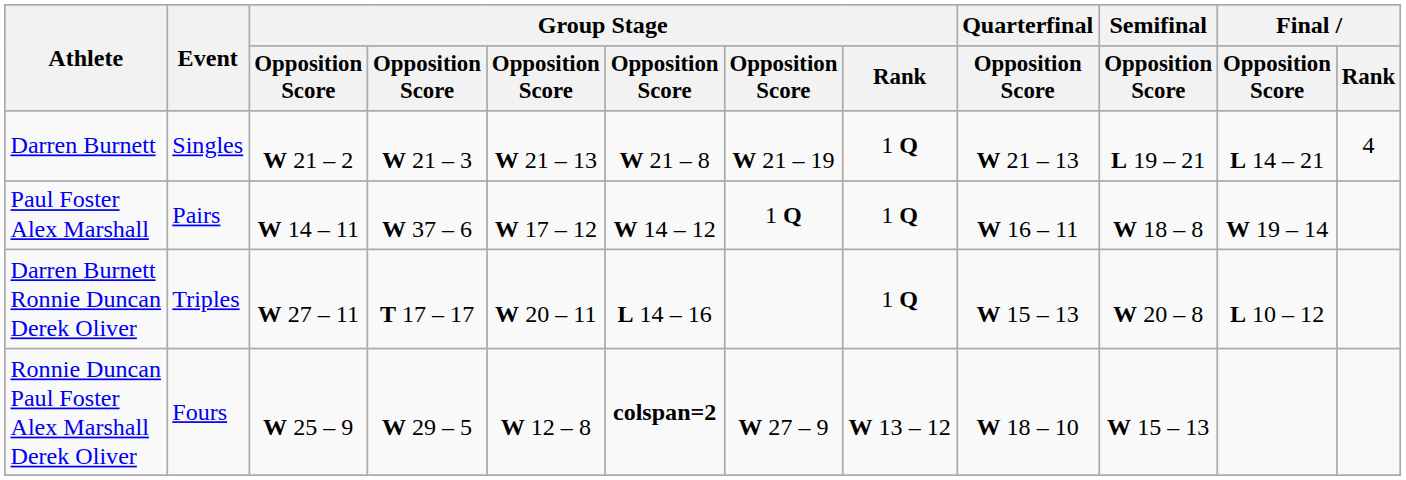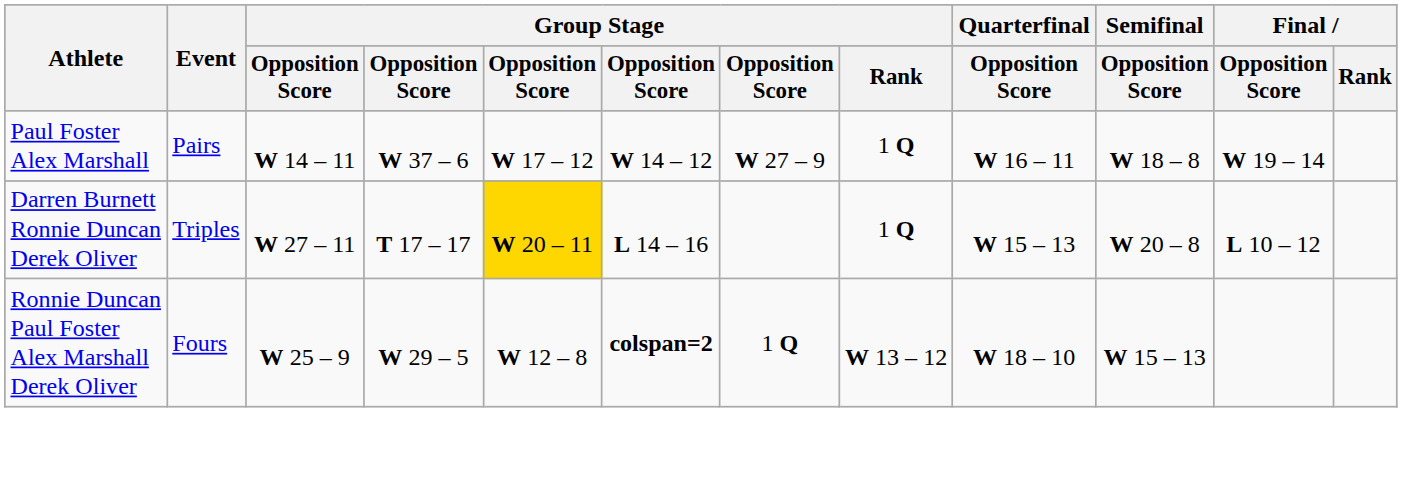- row: (83, 145)
(783, 214) 1 Q -> (780, 159) W 27 – 9
(546, 313) no background -> (542, 243) gold background
(783, 426) W 27 – 9 -> (780, 342) 1 Q
